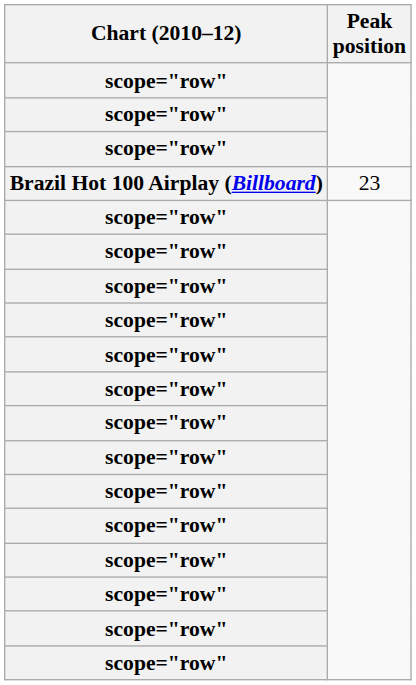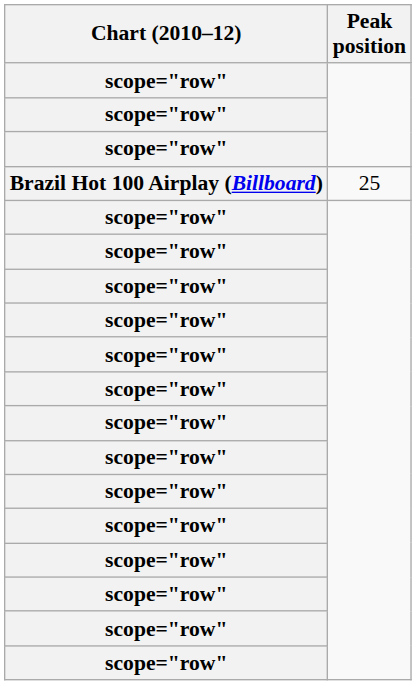(369, 182) 23 -> (369, 182) 25
